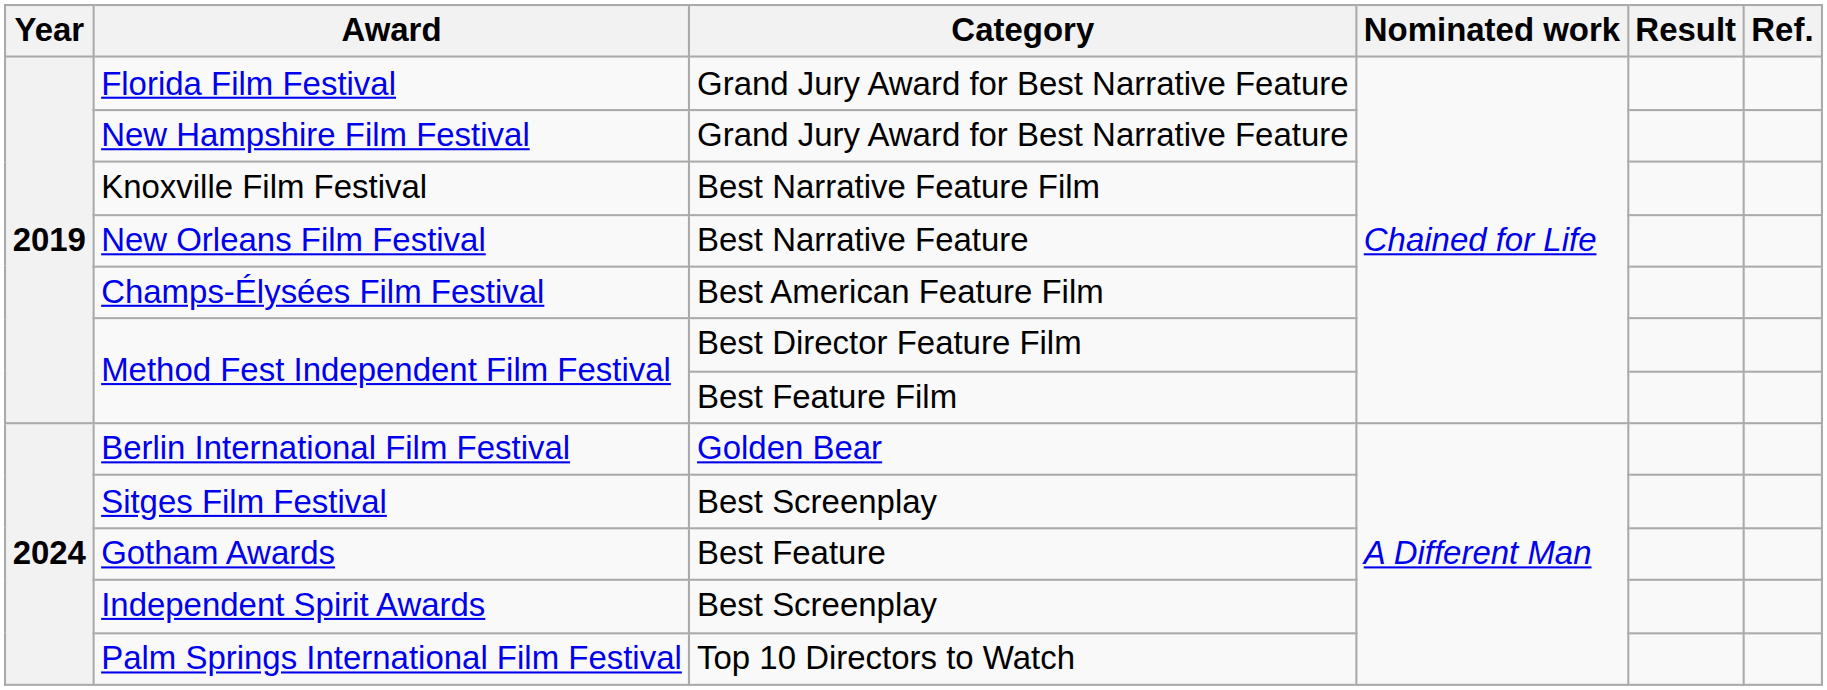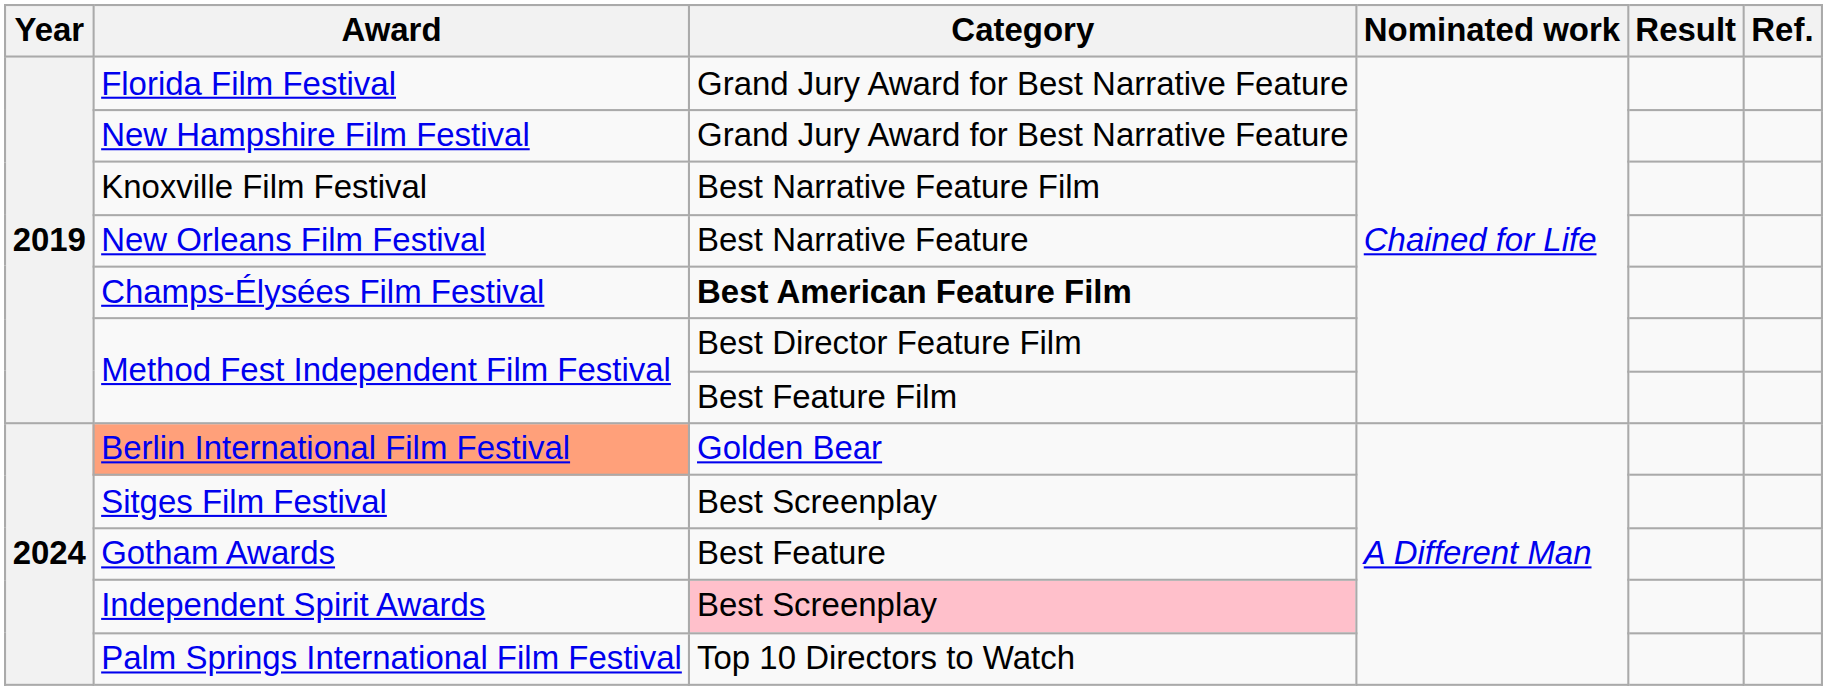(900, 291) normal -> (914, 291) bold
(336, 448) no background -> (336, 448) lightsalmon background
(817, 605) no background -> (817, 605) pink background
